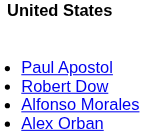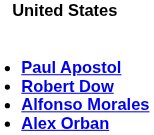(60, 96) normal -> (65, 96) bold
